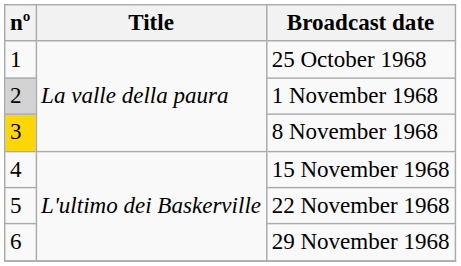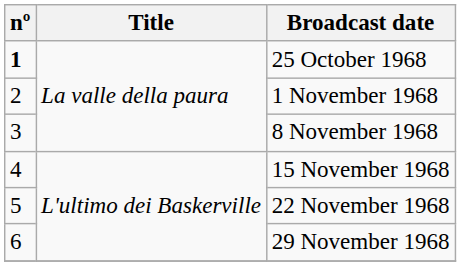(16, 59) normal -> (16, 59) bold
(16, 95) lightgrey background -> (16, 95) no background
(16, 132) gold background -> (16, 132) no background
